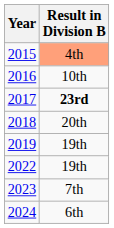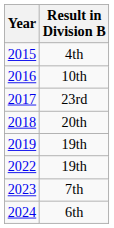(74, 54) lightsalmon background -> (74, 54) no background
(74, 99) bold -> (74, 99) normal
